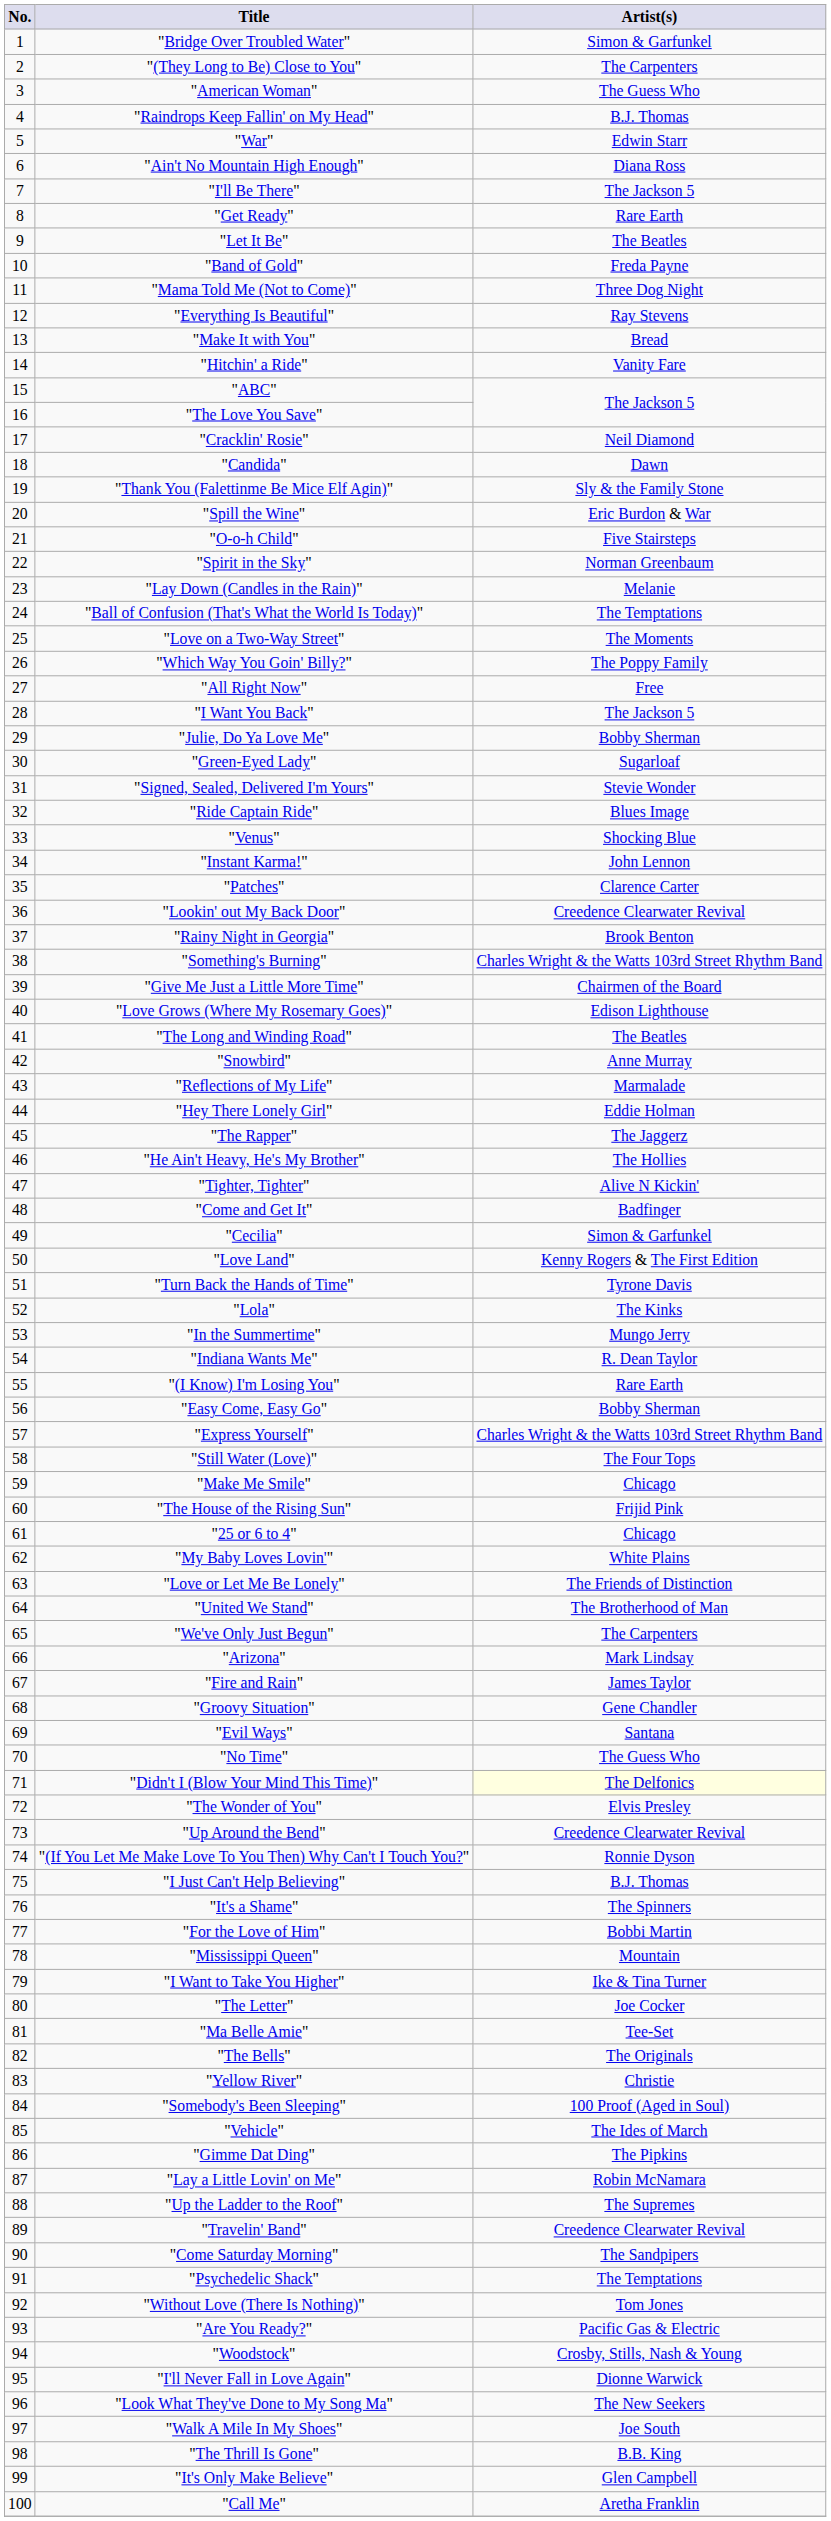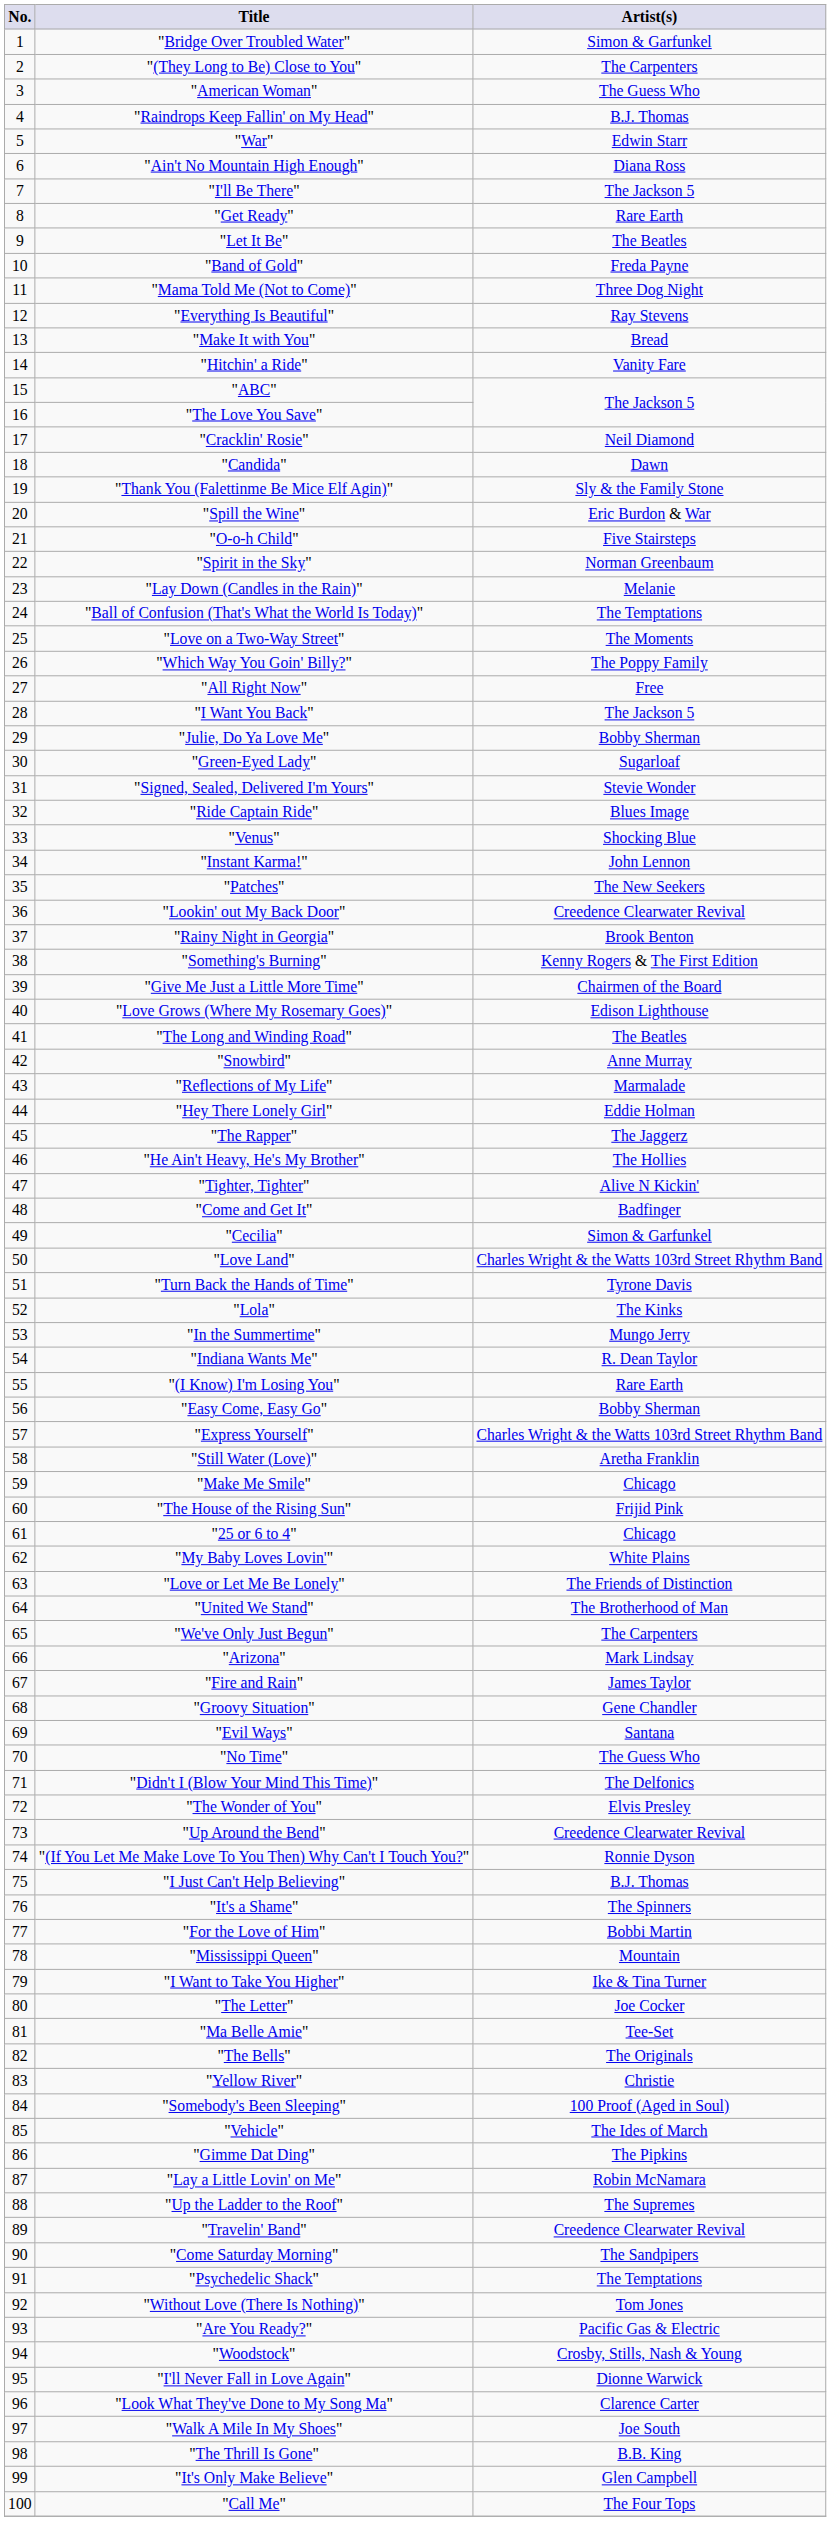(649, 887) Clarence Carter -> (649, 887) The New Seekers
(649, 961) Charles Wright & the Watts 103rd Street Rhythm Band -> (649, 961) Kenny Rogers & The First Edition
(649, 1260) Kenny Rogers & The First Edition -> (649, 1260) Charles Wright & the Watts 103rd Street Rhythm Band
(649, 1459) The Four Tops -> (649, 1459) Aretha Franklin
(649, 1782) lightyellow background -> (649, 1782) no background
(649, 2404) The New Seekers -> (649, 2404) Clarence Carter
(649, 2503) Aretha Franklin -> (649, 2503) The Four Tops
